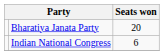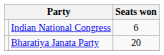rows swapped: (55, 27) <-> (61, 43)
